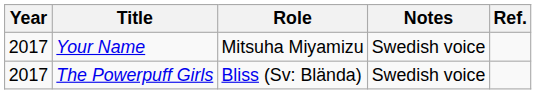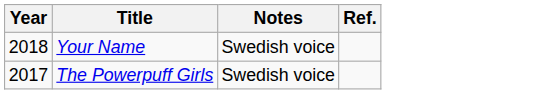- column: (293, 18)
(28, 46) 2017 -> (28, 46) 2018
